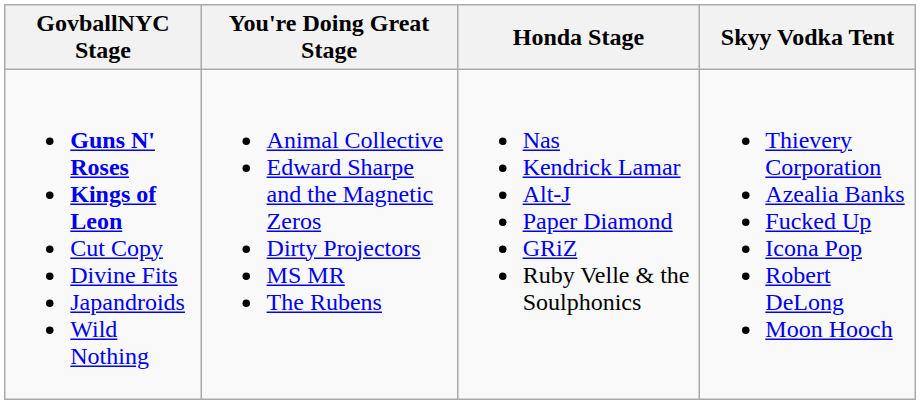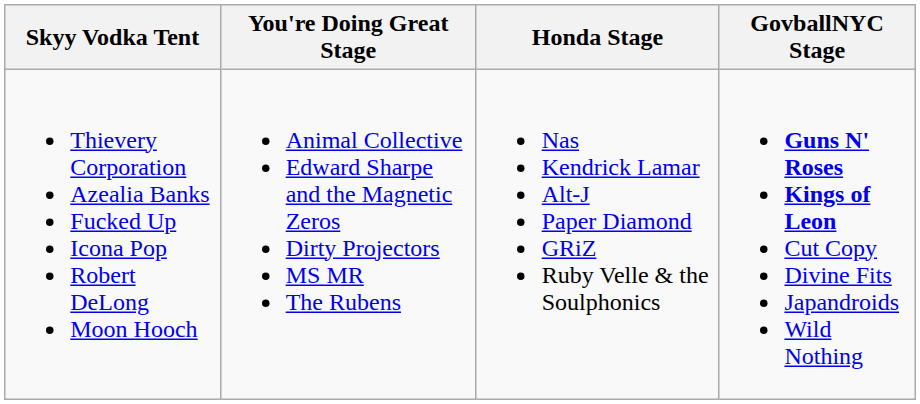columns swapped: (103, 37) <-> (808, 37)
